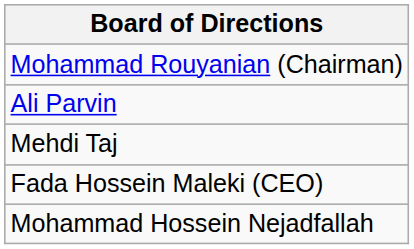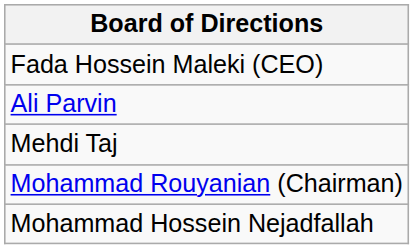(207, 64) Mohammad Rouyanian (Chairman) -> (167, 64) Fada Hossein Maleki (CEO)
(167, 183) Fada Hossein Maleki (CEO) -> (207, 183) Mohammad Rouyanian (Chairman)
